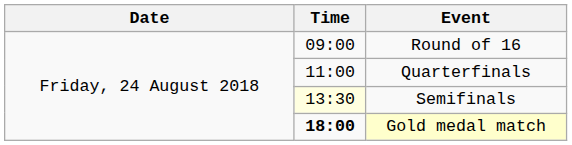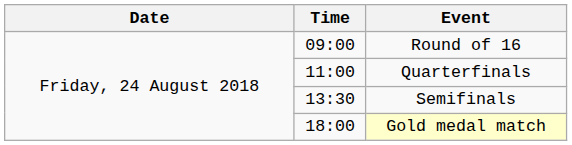(330, 100) lightyellow background -> (330, 100) no background
(330, 127) bold -> (330, 127) normal
